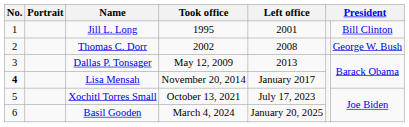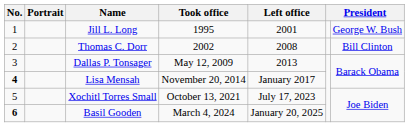(367, 29) Bill Clinton -> (367, 29) George W. Bush
(367, 46) George W. Bush -> (367, 46) Bill Clinton
(15, 113) normal -> (15, 113) bold
